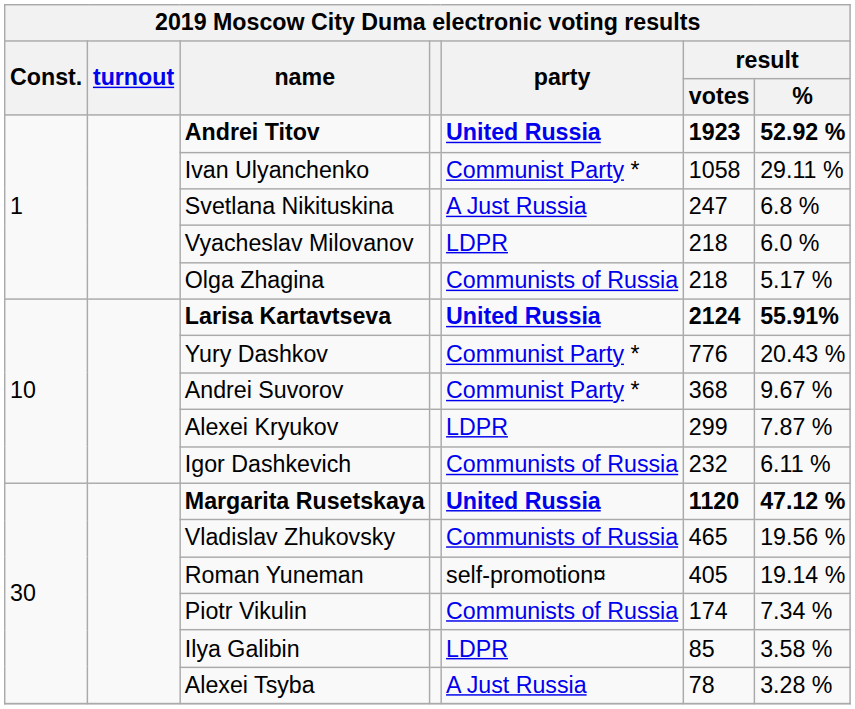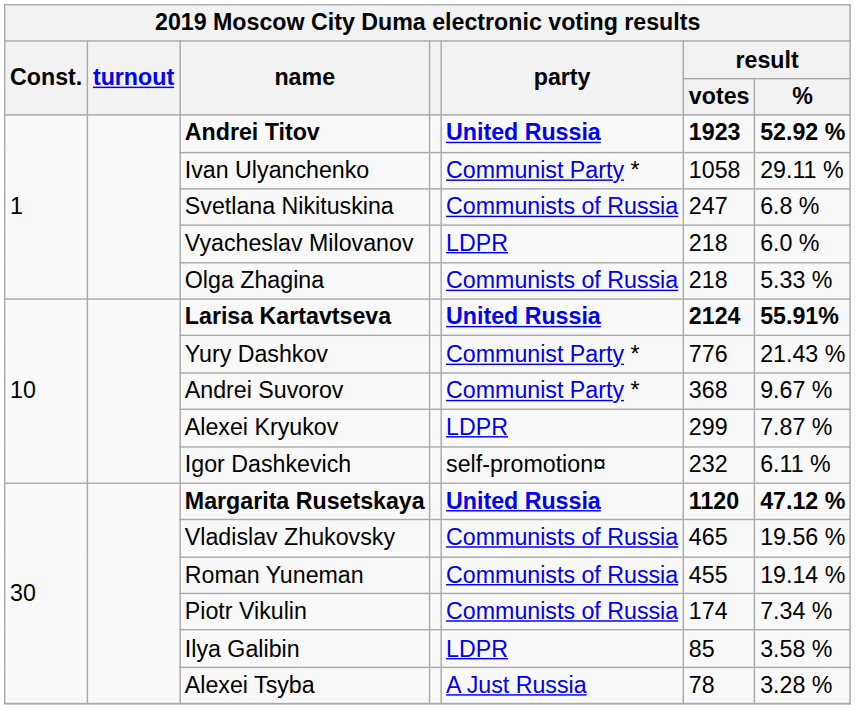(516, 206) A Just Russia -> (562, 206) Communists of Russia
(796, 280) 5.17 % -> (796, 280) 5.33 %
(803, 354) 20.43 % -> (803, 354) 21.43 %
(562, 464) Communists of Russia -> (526, 464) self-promotion¤
(526, 574) self-promotion¤ -> (562, 574) Communists of Russia
(708, 574) 405 -> (708, 574) 455
